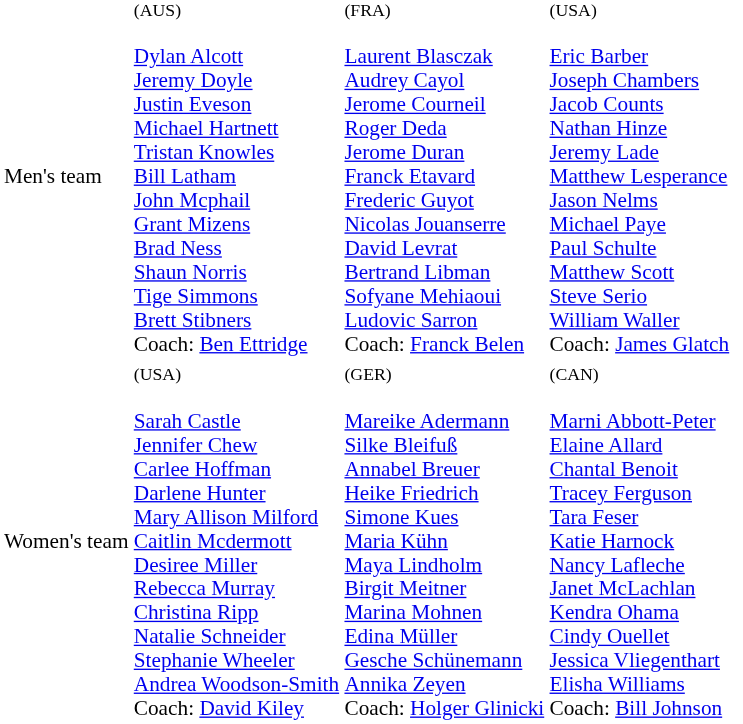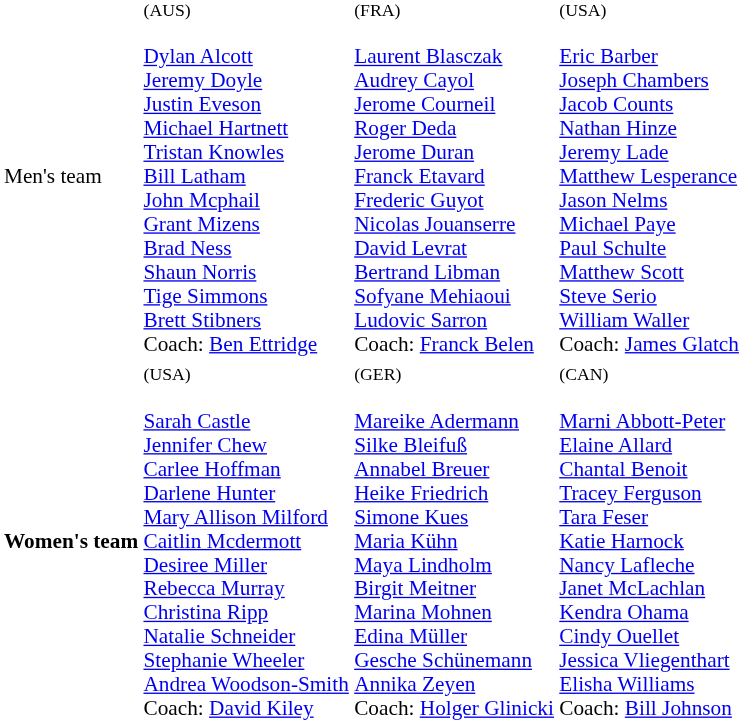(66, 540) normal -> (71, 540) bold
